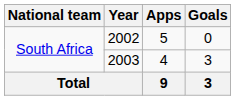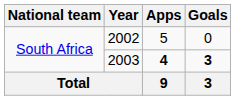(164, 60) normal -> (164, 60) bold
(208, 60) normal -> (208, 60) bold
